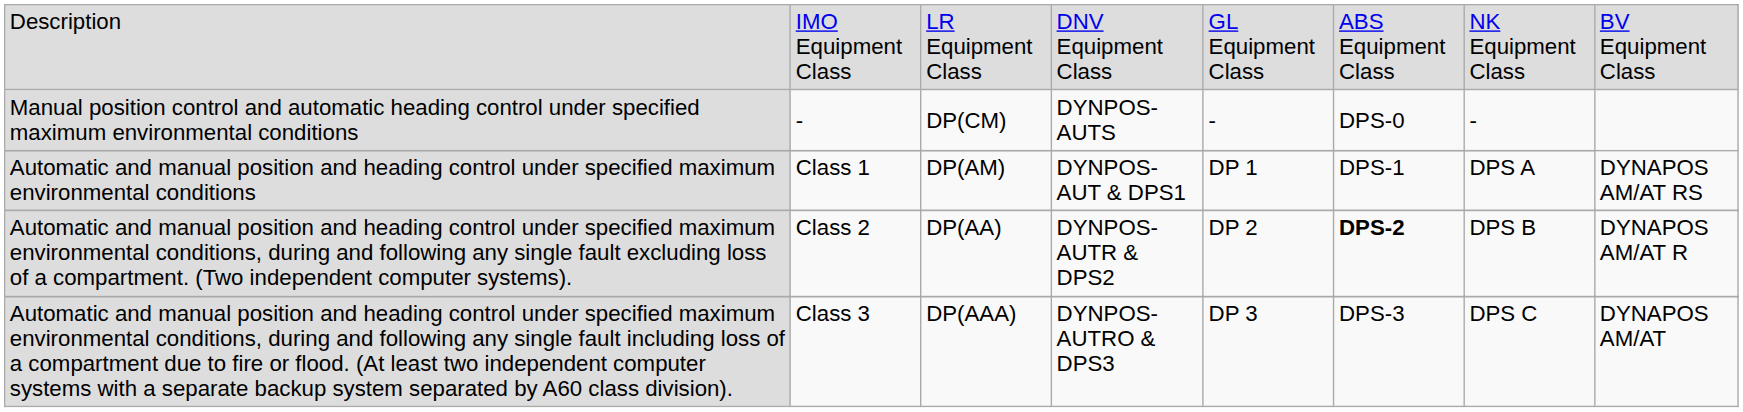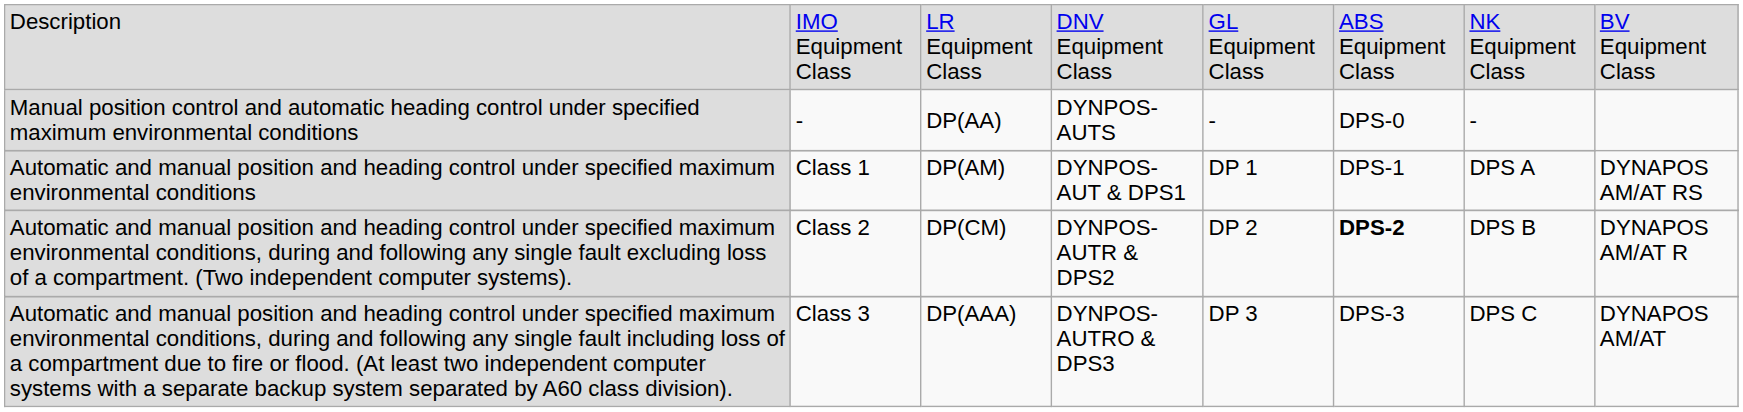(966, 119) DP(CM) -> (964, 119) DP(AA)
(964, 228) DP(AA) -> (966, 228) DP(CM)
